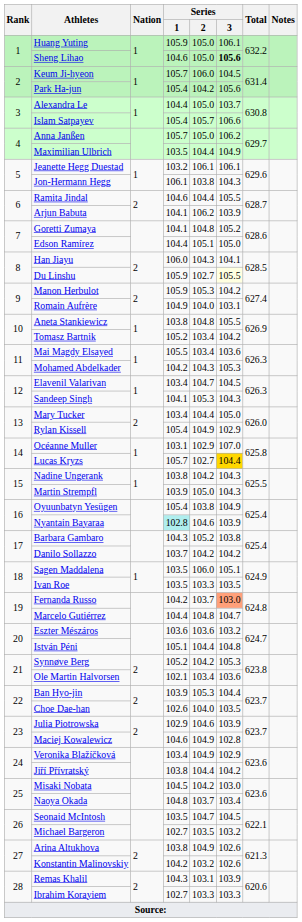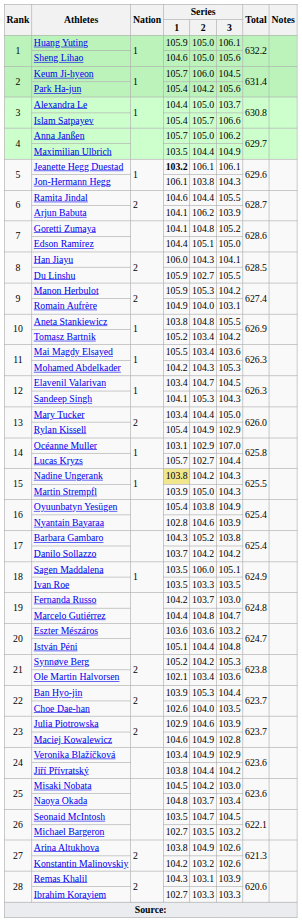(230, 58) bold -> (230, 58) normal
(177, 167) normal -> (177, 167) bold
(230, 275) lightyellow background -> (230, 275) no background
(230, 461) gold background -> (230, 461) no background
(177, 476) no background -> (177, 476) khaki background
(177, 523) paleturquoise background -> (177, 523) no background
(230, 600) lightsalmon background -> (230, 600) no background
